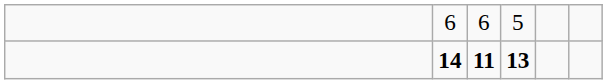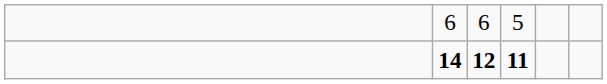(484, 59) 11 -> (484, 59) 12
(518, 59) 13 -> (518, 59) 11
